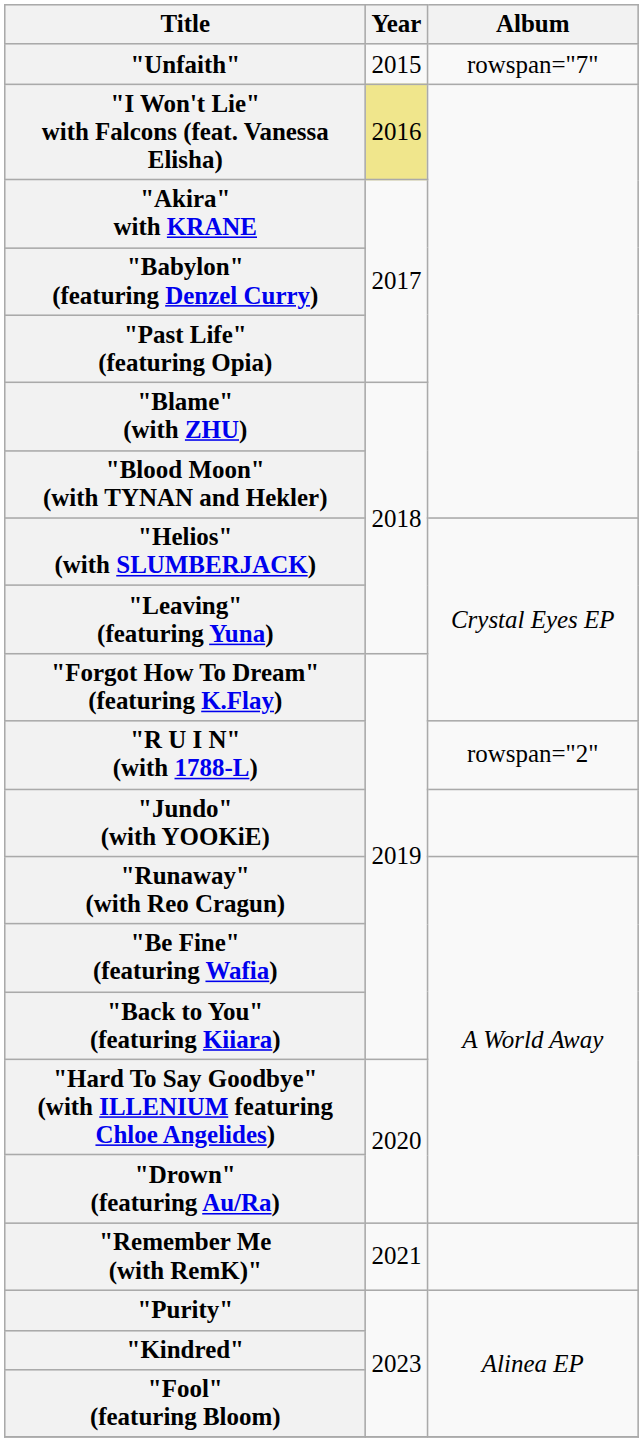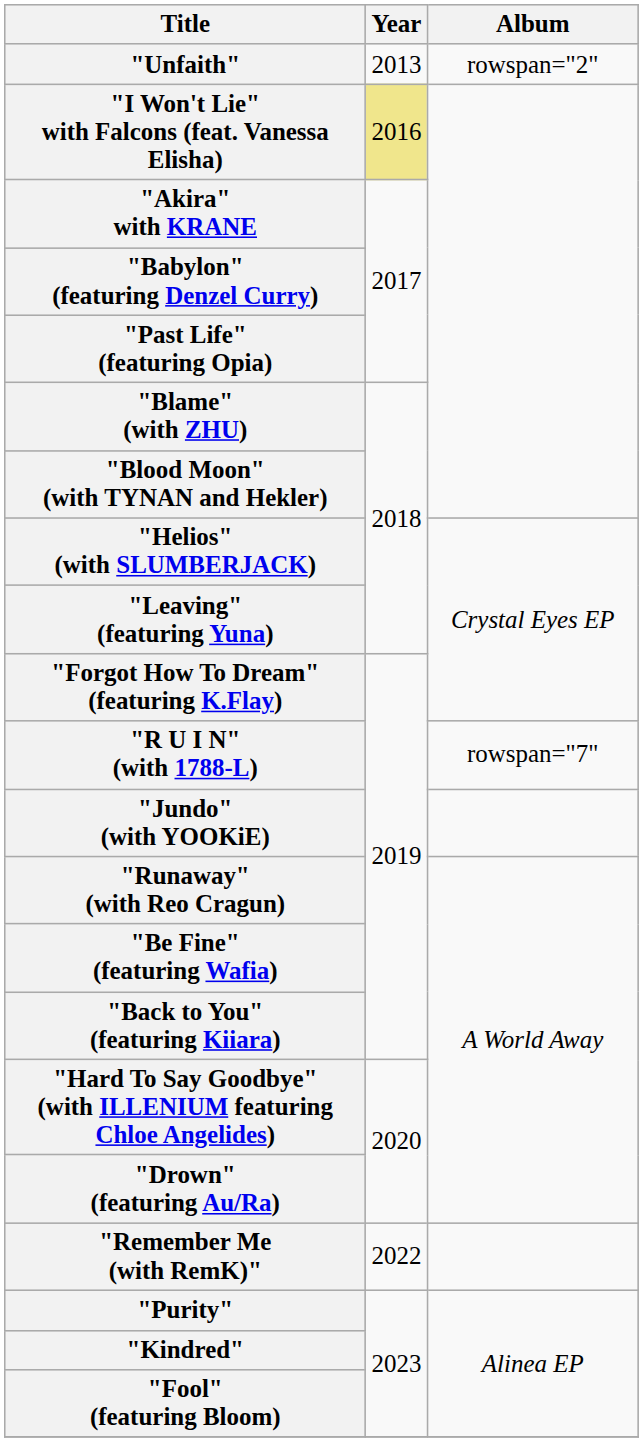(396, 63) 2015 -> (396, 63) 2013
(533, 63) rowspan="7" -> (533, 63) rowspan="2"
(533, 754) rowspan="2" -> (533, 754) rowspan="7"
(396, 1256) 2021 -> (396, 1256) 2022
